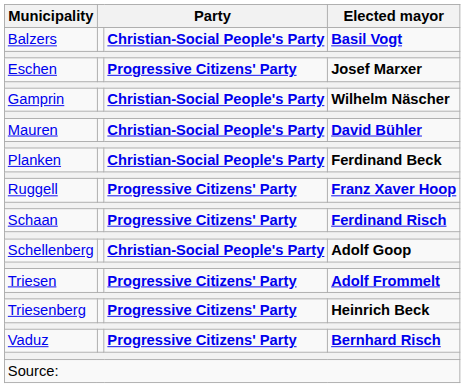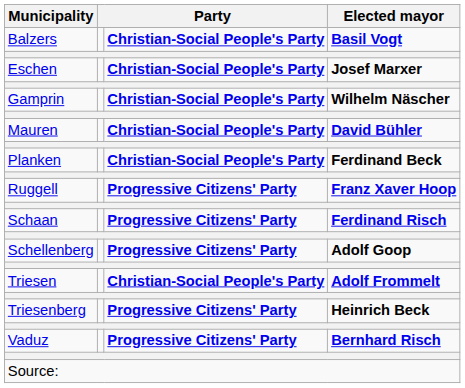(202, 69) Progressive Citizens' Party -> (216, 69) Christian-Social People's Party
(216, 250) Christian-Social People's Party -> (202, 250) Progressive Citizens' Party
(202, 280) Progressive Citizens' Party -> (216, 280) Christian-Social People's Party
